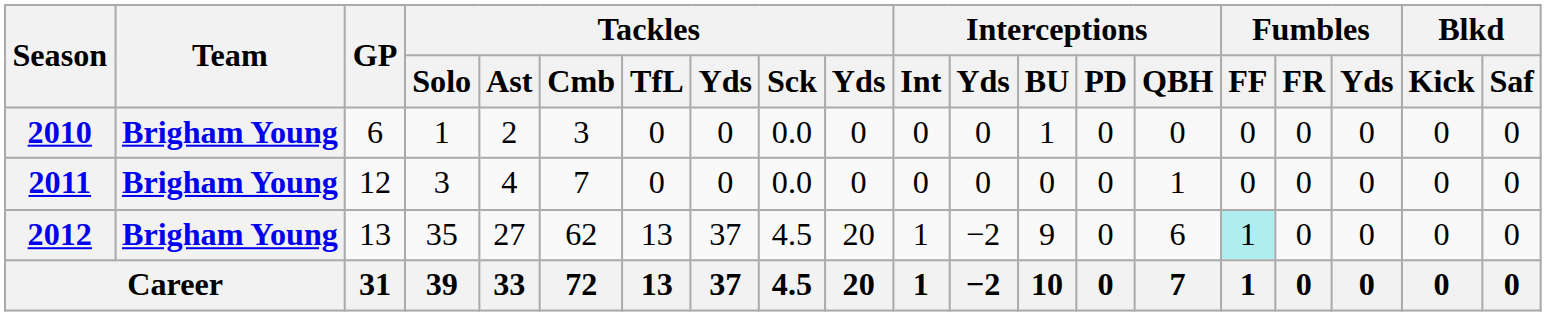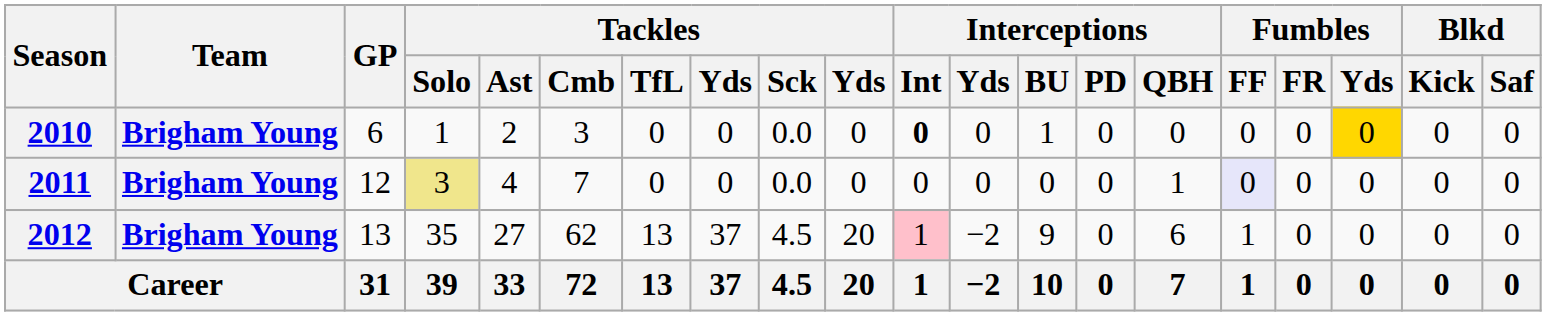(921, 132) normal -> (921, 132) bold
(1367, 132) no background -> (1367, 132) gold background
(442, 183) no background -> (442, 183) khaki background
(1248, 183) no background -> (1248, 183) lavender background
(921, 234) no background -> (921, 234) pink background
(1248, 234) paleturquoise background -> (1248, 234) no background
